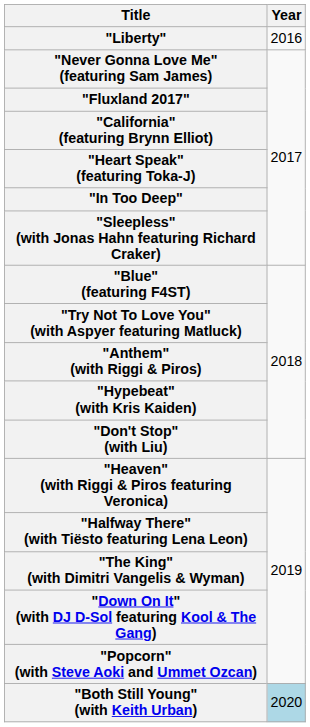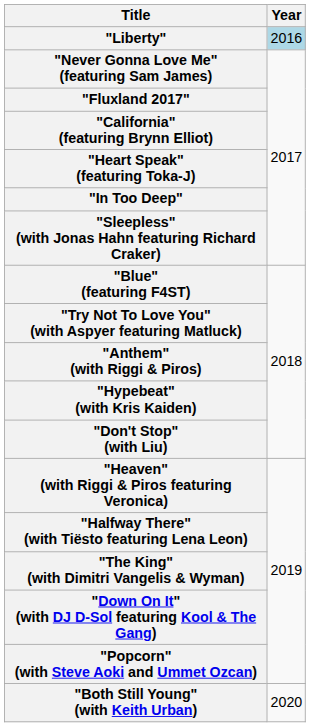(286, 38) no background -> (286, 38) lightblue background
(286, 702) lightblue background -> (286, 702) no background
